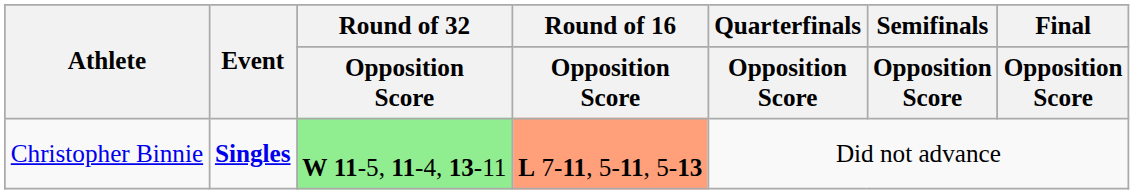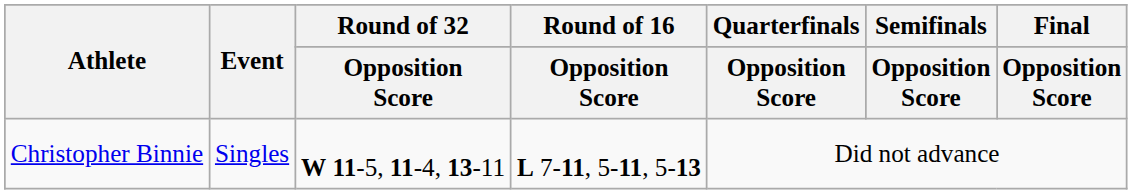(253, 153) bold -> (252, 153) normal
(404, 168) lightgreen background -> (403, 168) no background
(610, 168) lightsalmon background -> (609, 168) no background
